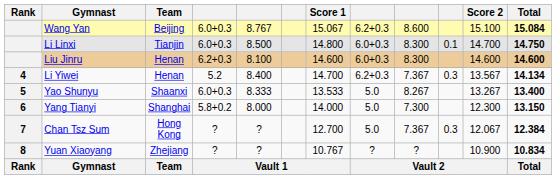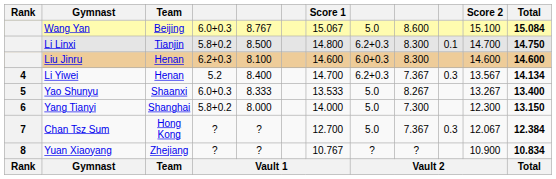(372, 28) 6.2+0.3 -> (372, 28) 5.0
(215, 44) 6.0+0.3 -> (215, 44) 5.8+0.2
(372, 44) 6.0+0.3 -> (372, 44) 6.2+0.3
